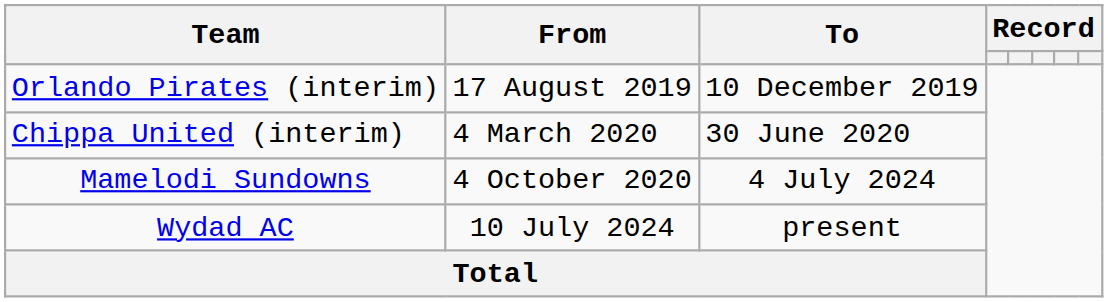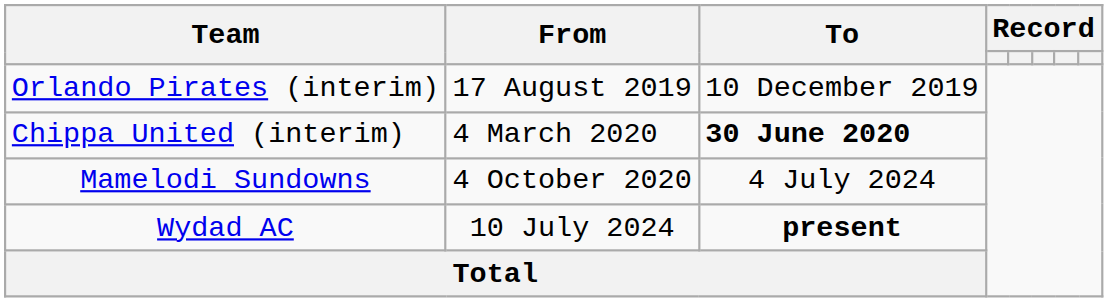(808, 135) normal -> (808, 135) bold
(842, 227) normal -> (842, 227) bold
